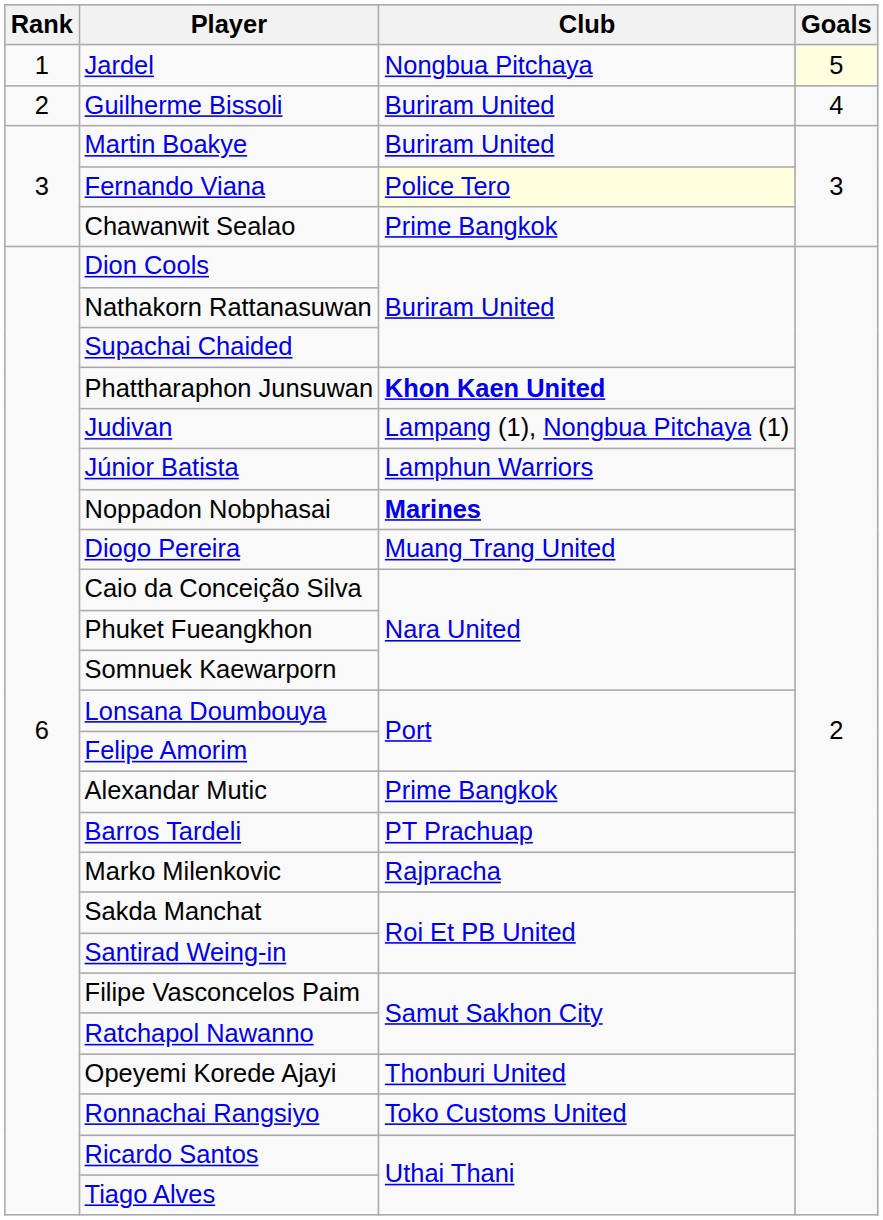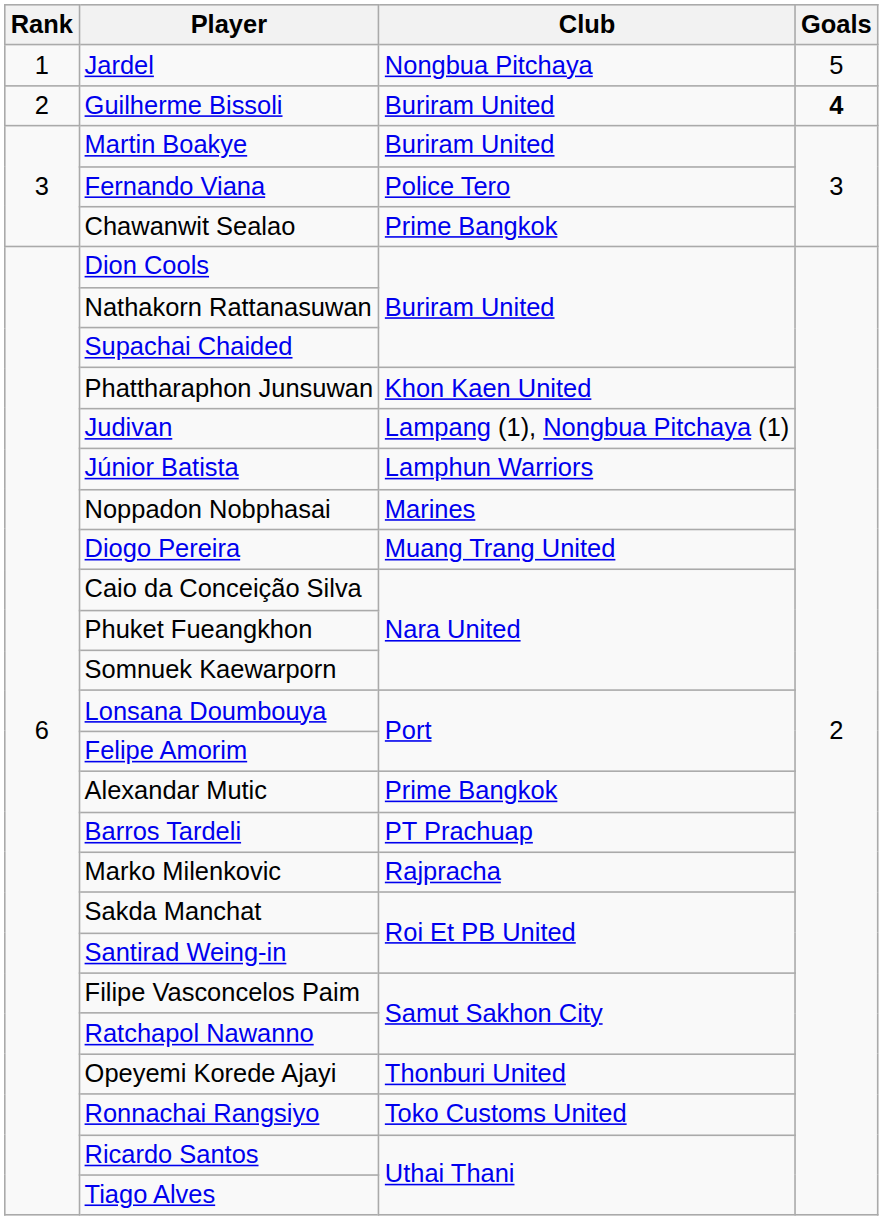(836, 65) lightyellow background -> (836, 65) no background
(836, 105) normal -> (836, 105) bold
(448, 186) lightyellow background -> (448, 186) no background
(495, 387) bold -> (488, 387) normal
(433, 508) bold -> (430, 508) normal
